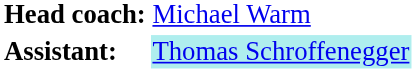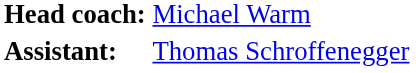(281, 51) paleturquoise background -> (281, 51) no background
